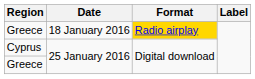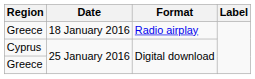(167, 30) gold background -> (167, 30) no background
